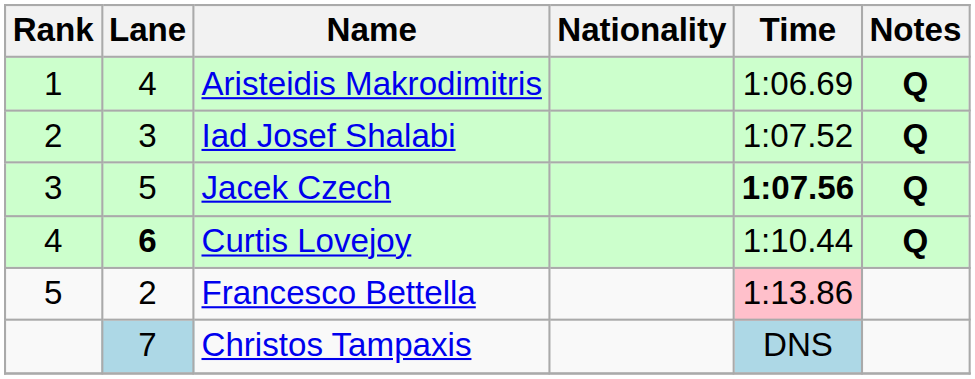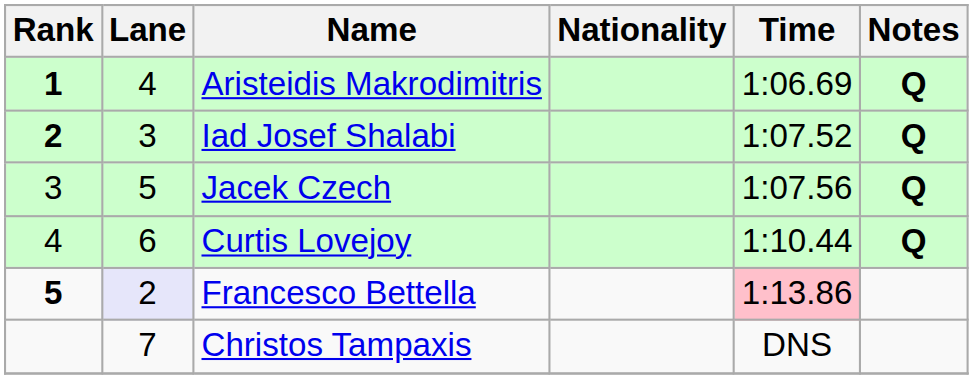(53, 83) normal -> (53, 83) bold
(53, 135) normal -> (53, 135) bold
(798, 188) bold -> (797, 188) normal
(148, 240) bold -> (148, 240) normal
(53, 293) normal -> (53, 293) bold
(148, 293) no background -> (148, 293) lavender background
(148, 345) lightblue background -> (148, 345) no background
(798, 345) lightblue background -> (797, 345) no background
